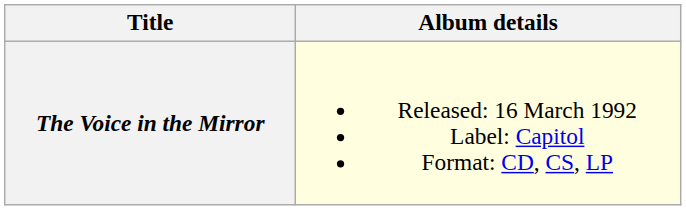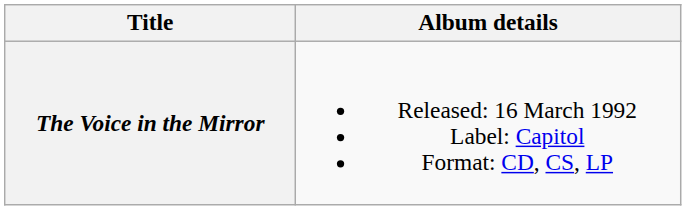(488, 136) lightyellow background -> (488, 136) no background
